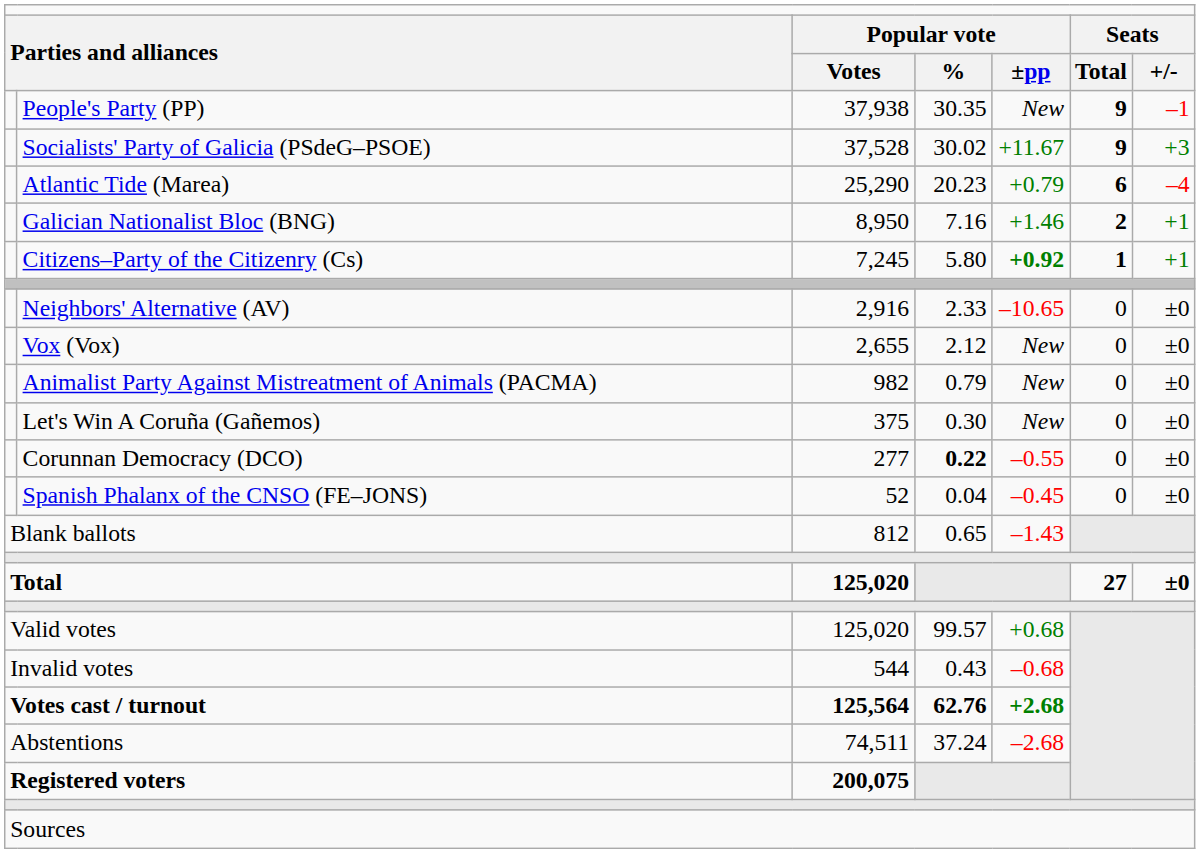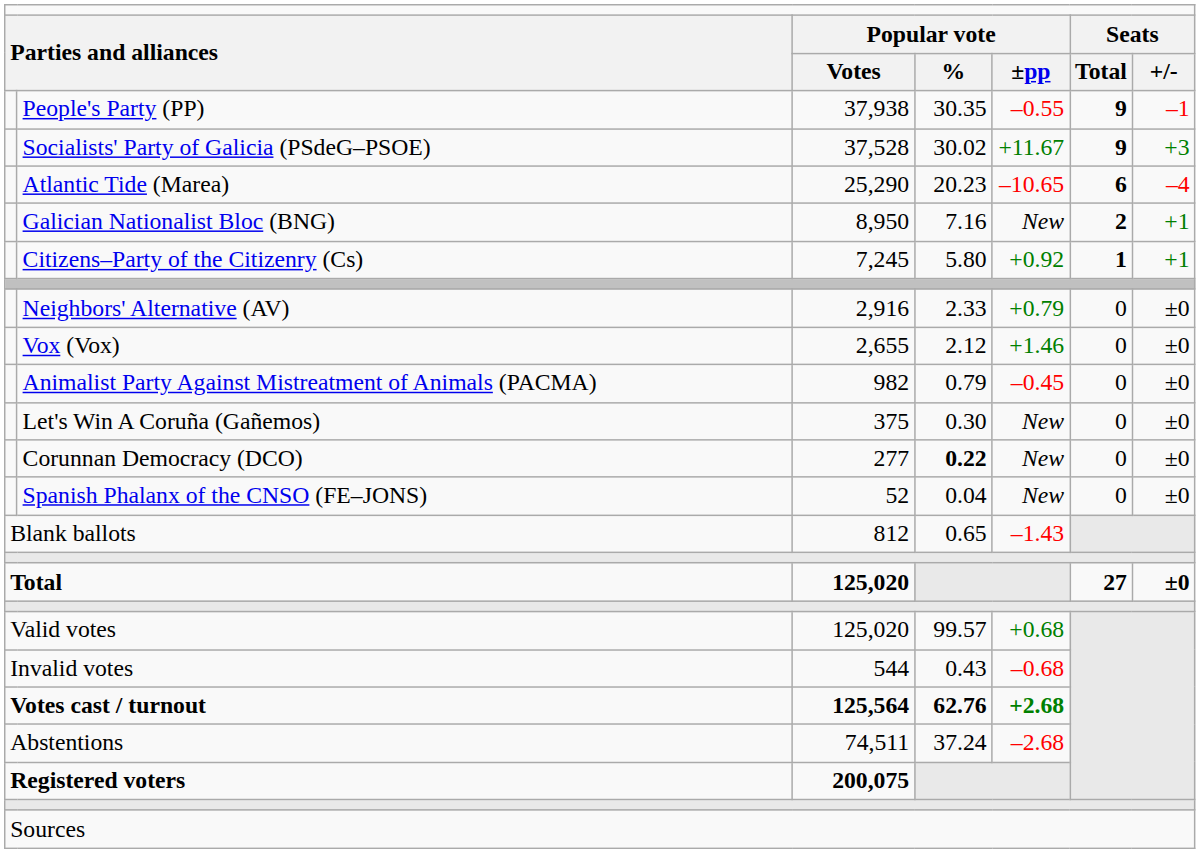(1043, 109) New -> (1038, 109) –0.55
(1037, 184) +0.79 -> (1032, 184) –10.65
(1037, 221) +1.46 -> (1043, 221) New
(1037, 259) bold -> (1037, 259) normal
(1032, 307) –10.65 -> (1037, 307) +0.79
(1043, 345) New -> (1037, 345) +1.46
(1043, 383) New -> (1038, 383) –0.45
(1038, 458) –0.55 -> (1043, 458) New
(1038, 495) –0.45 -> (1043, 495) New
